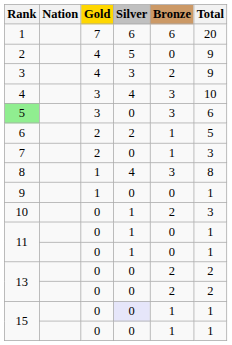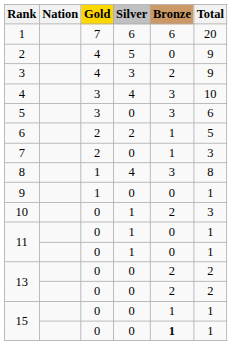(22, 113) lightgreen background -> (22, 113) no background
(132, 311) lavender background -> (132, 311) no background
(172, 331) normal -> (172, 331) bold
